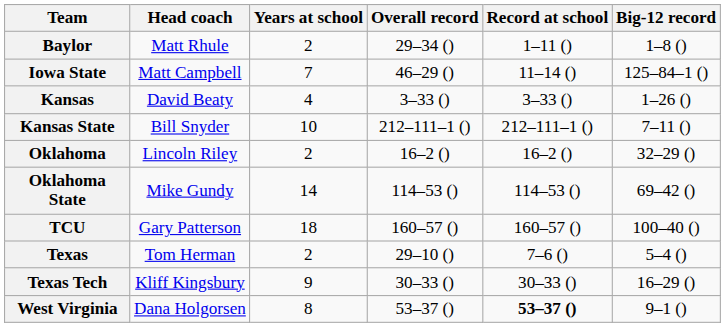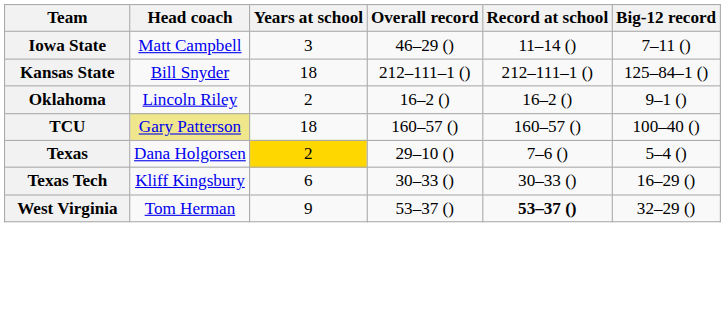- row: (67, 45)
(308, 72) 7 -> (308, 45) 3
(666, 72) 125–84–1 () -> (666, 45) 7–11 ()
- row: (67, 99)
(308, 126) 10 -> (308, 72) 18
(666, 126) 7–11 () -> (666, 72) 125–84–1 ()
(666, 153) 32–29 () -> (666, 99) 9–1 ()
- row: (67, 190)
(190, 227) no background -> (190, 126) khaki background
(190, 254) Tom Herman -> (190, 153) Dana Holgorsen
(308, 254) no background -> (308, 153) gold background
(308, 281) 9 -> (308, 180) 6
(190, 308) Dana Holgorsen -> (190, 208) Tom Herman
(308, 308) 8 -> (308, 208) 9
(666, 308) 9–1 () -> (666, 208) 32–29 ()
